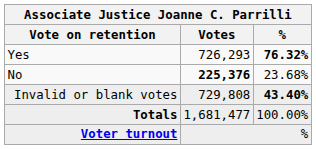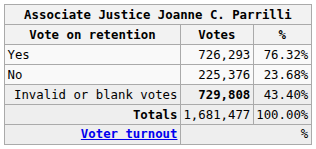(286, 55) bold -> (286, 55) normal
(224, 75) bold -> (224, 75) normal
(224, 95) normal -> (224, 95) bold
(286, 95) bold -> (286, 95) normal
